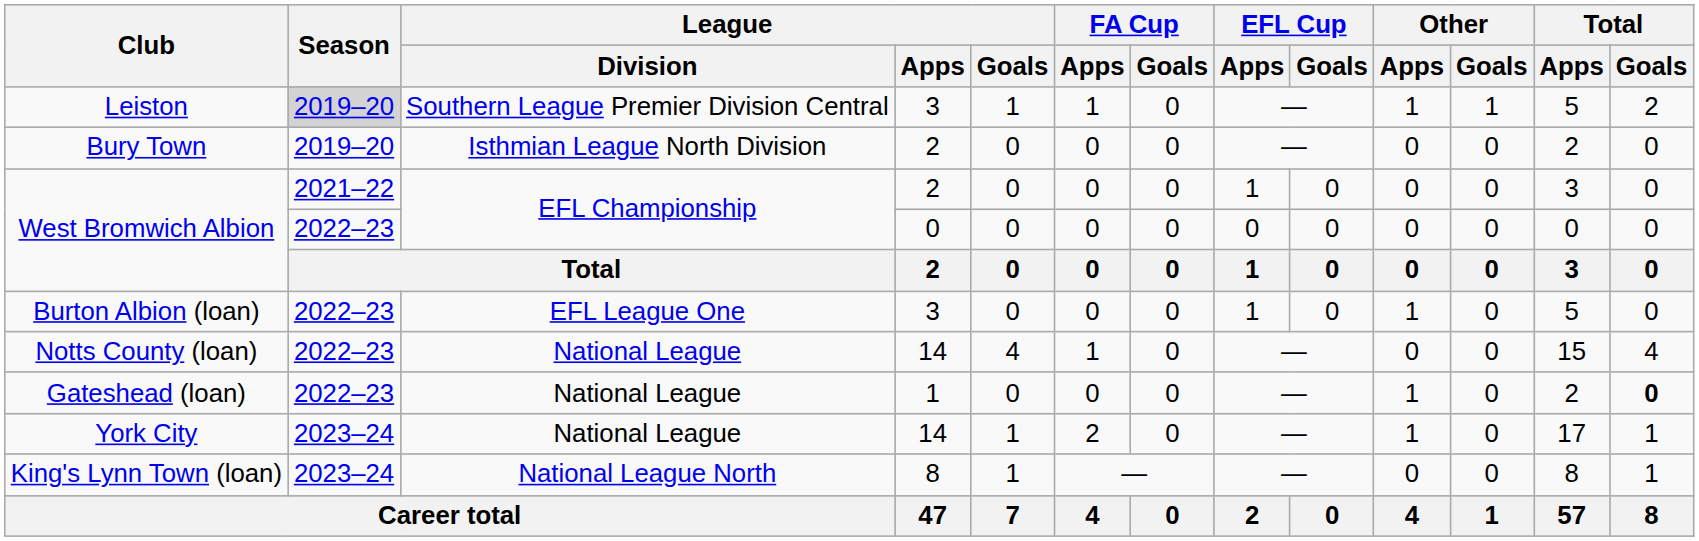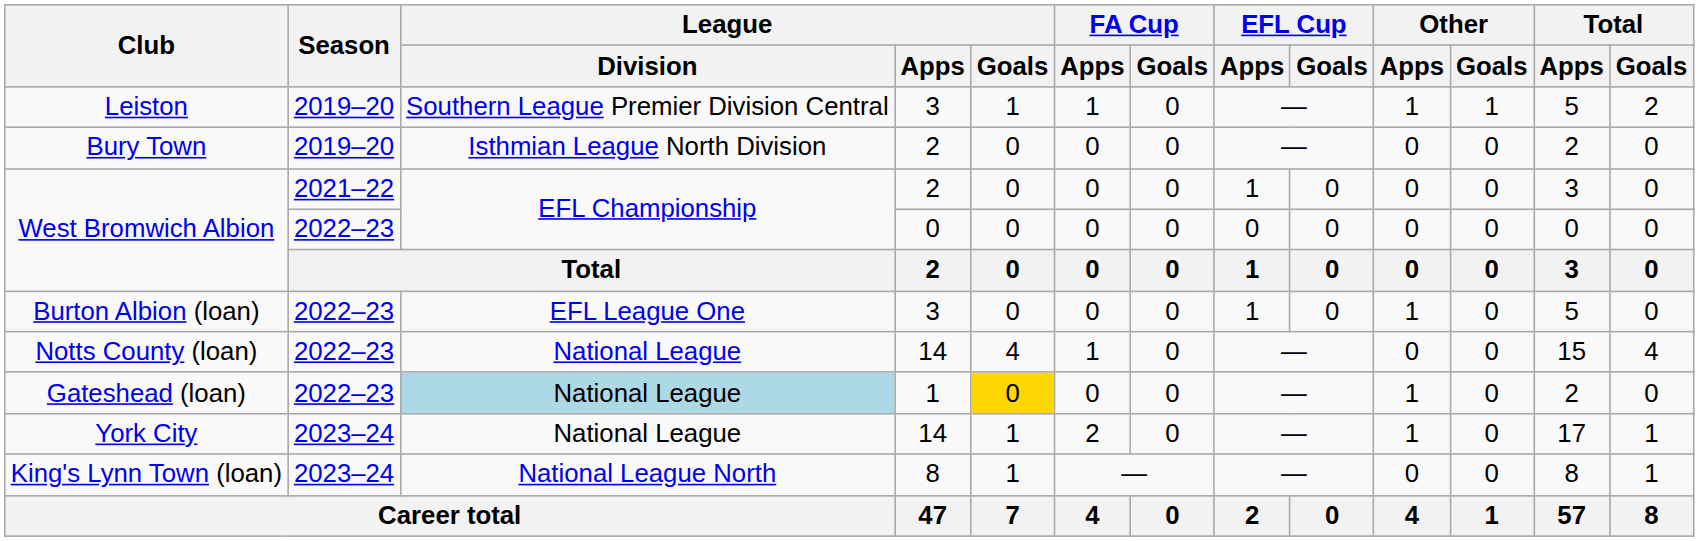(344, 106) lightgrey background -> (344, 106) no background
(647, 392) no background -> (647, 392) lightblue background
(1013, 392) no background -> (1013, 392) gold background
(1652, 392) bold -> (1652, 392) normal
